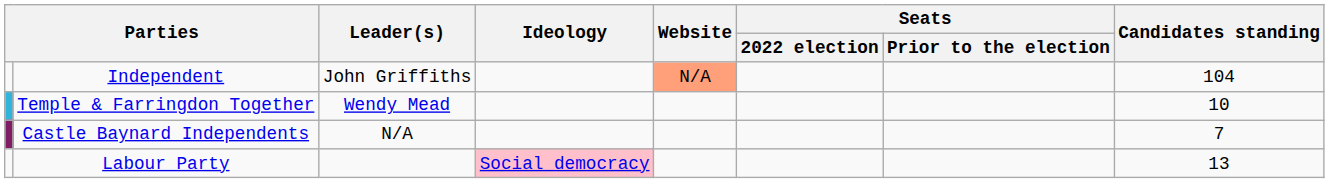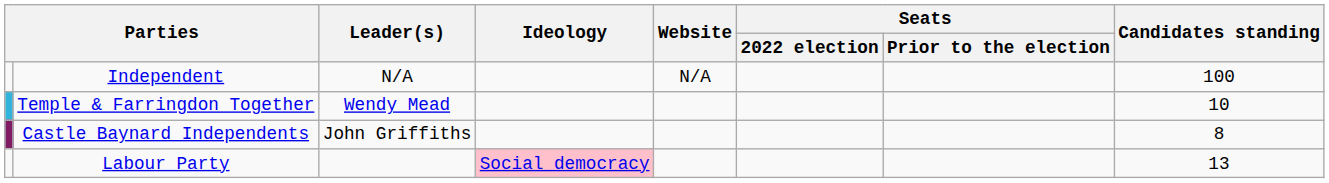(397, 77) John Griffiths -> (397, 77) N/A
(695, 77) lightsalmon background -> (695, 77) no background
(1219, 77) 104 -> (1219, 77) 100
(397, 134) N/A -> (397, 134) John Griffiths
(1219, 134) 7 -> (1219, 134) 8
